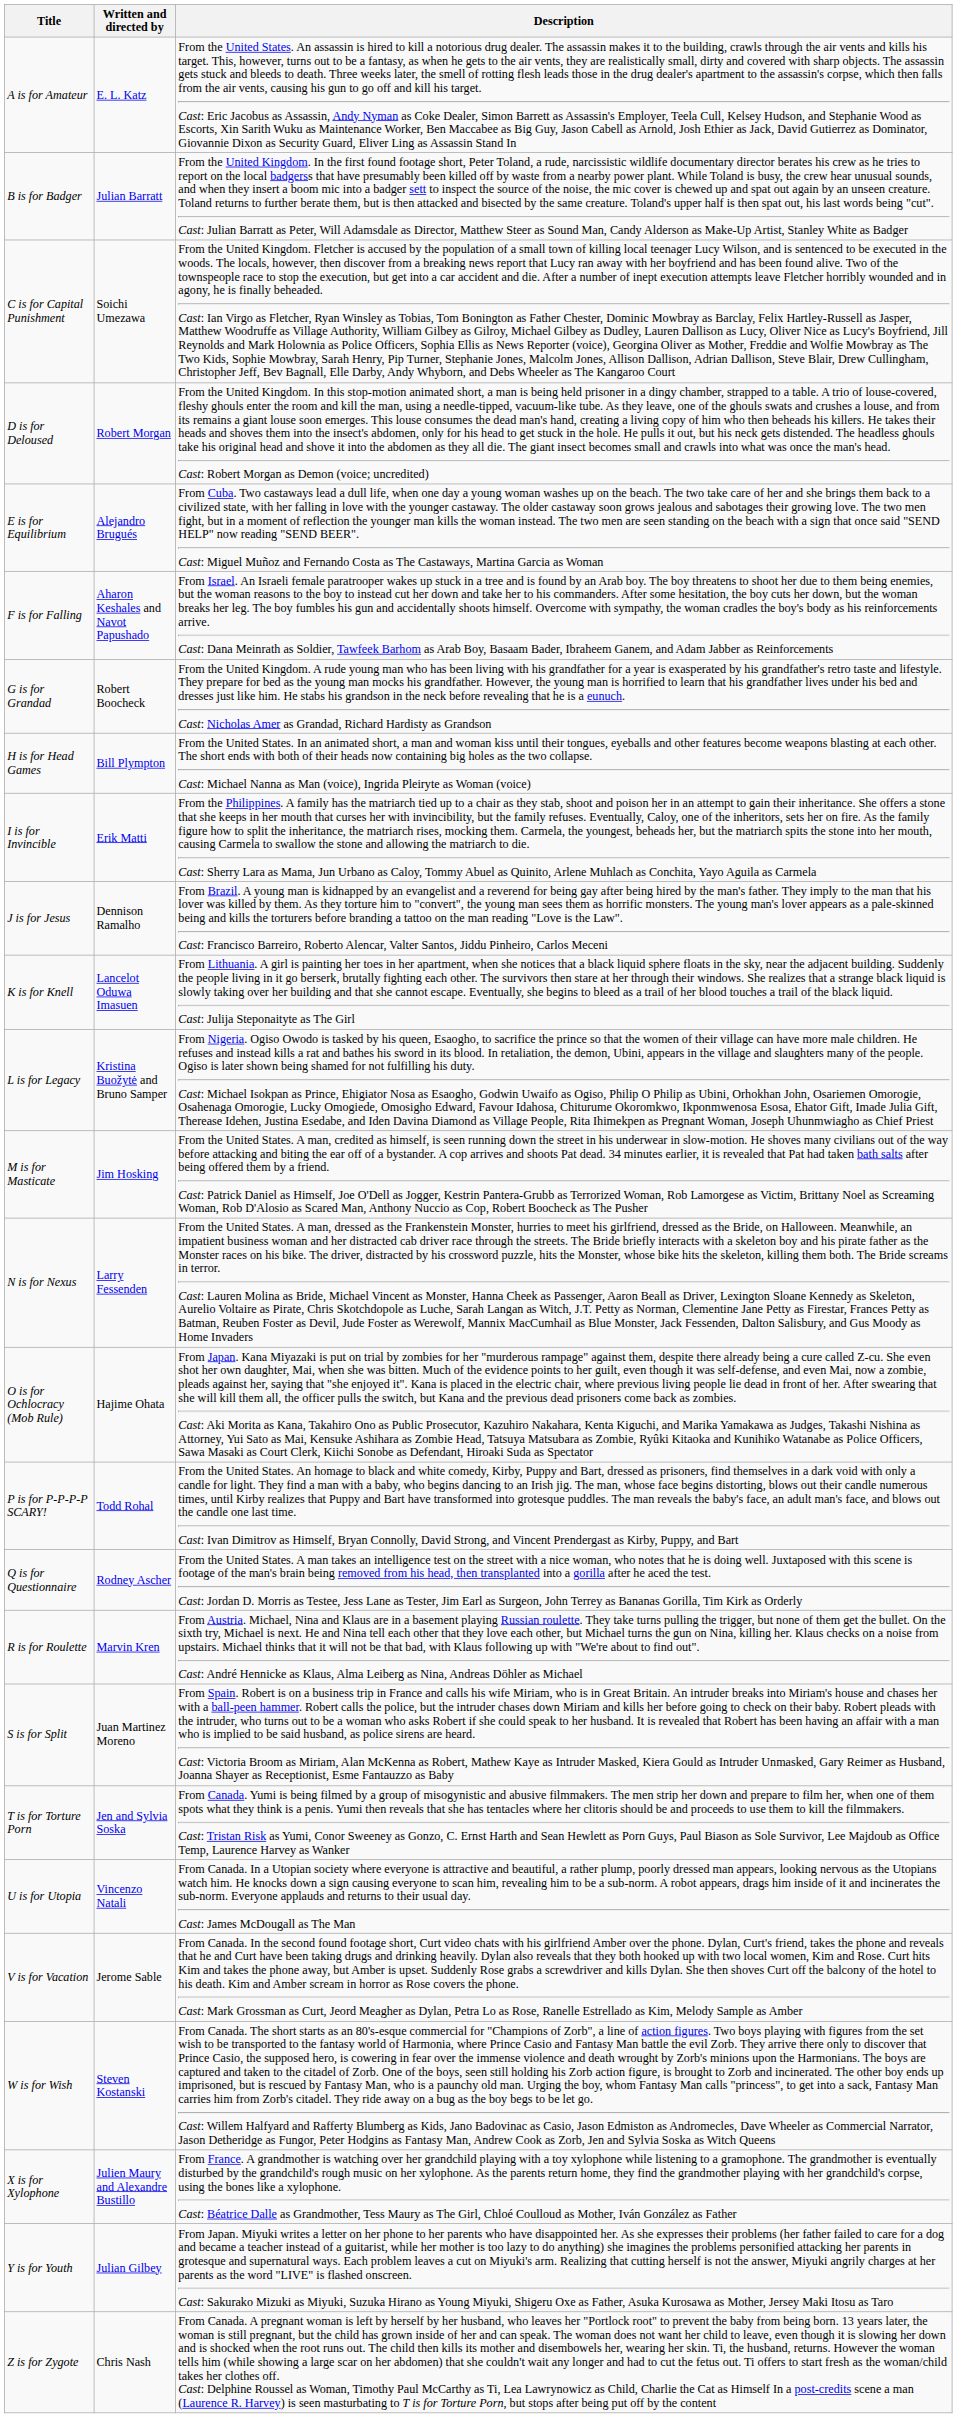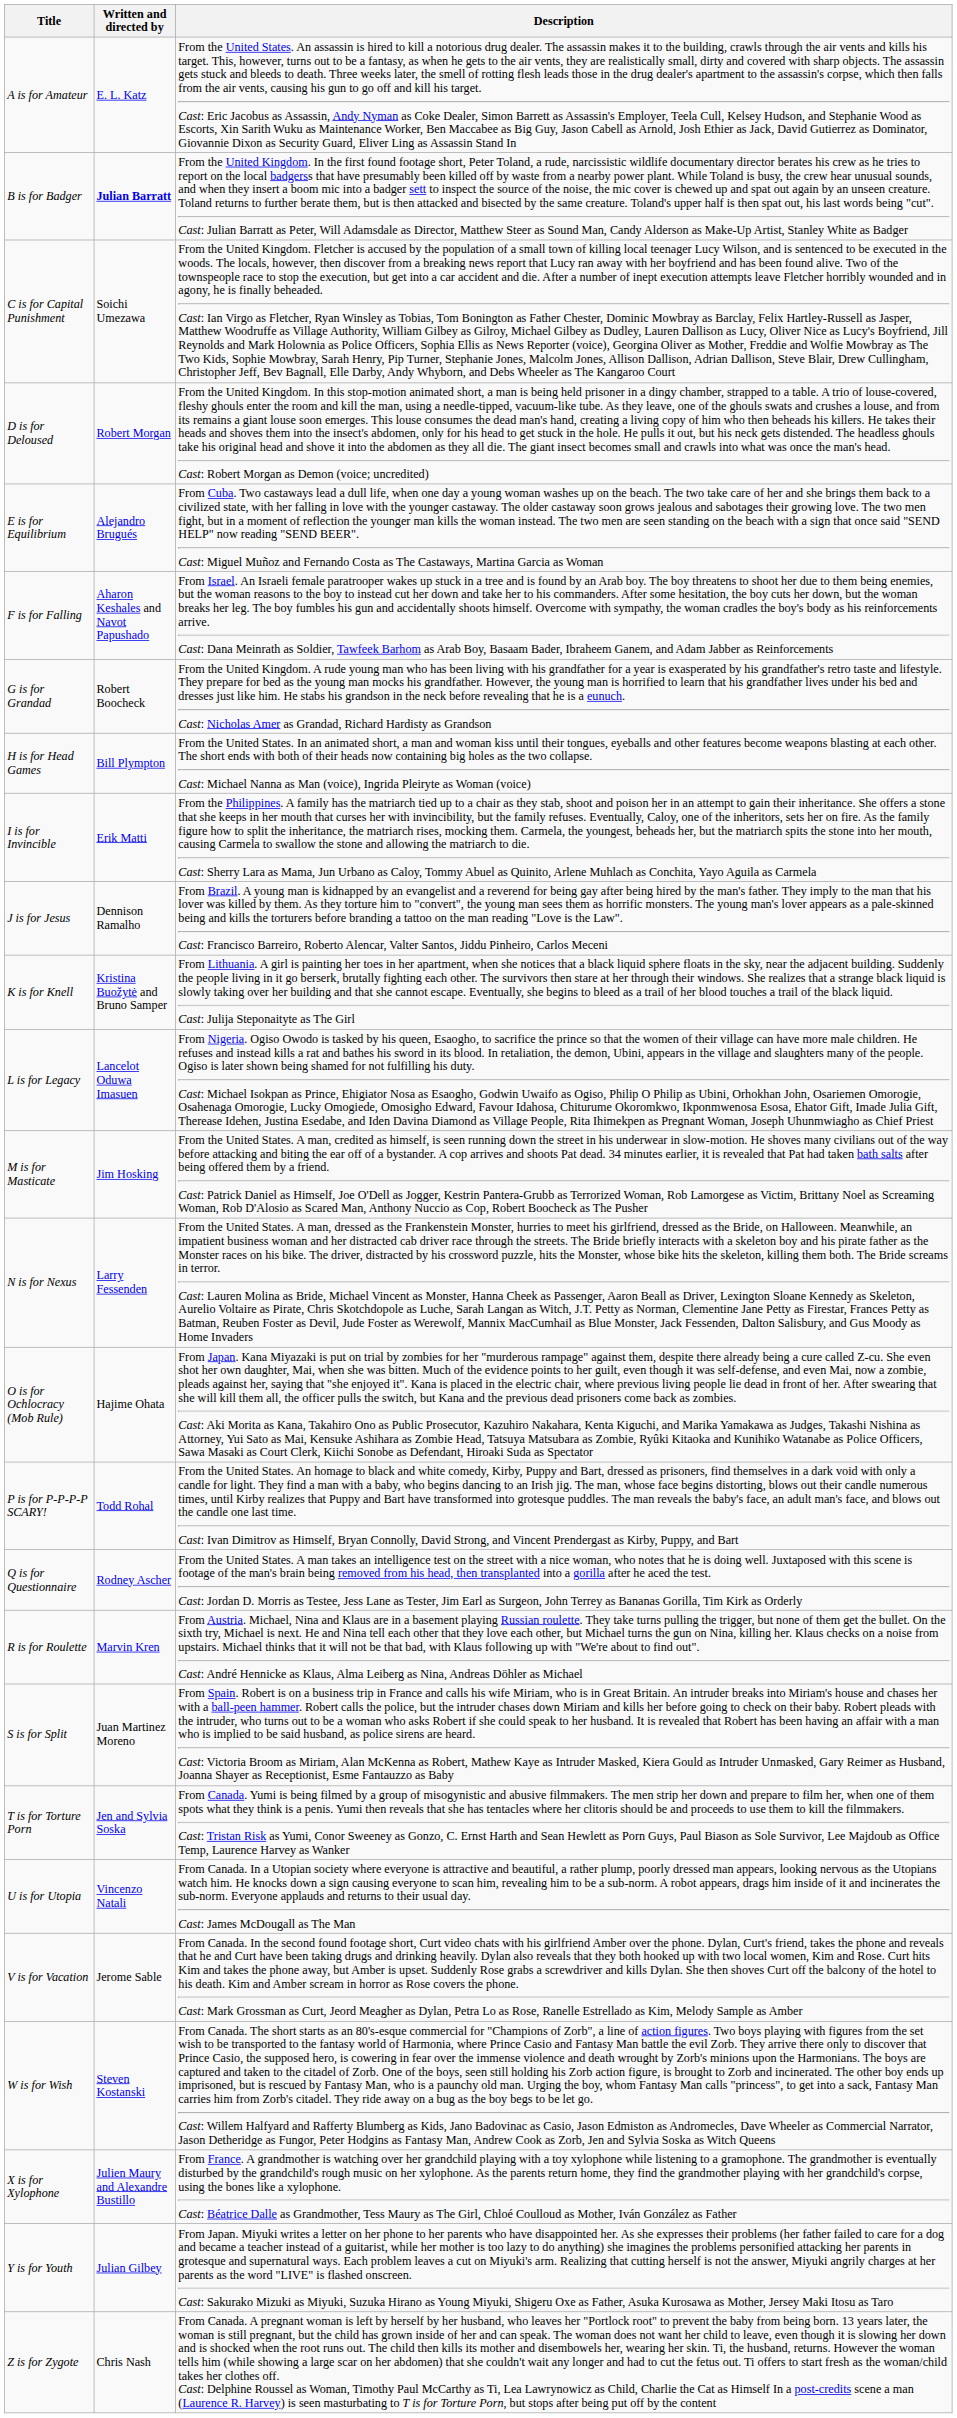(129, 196) normal -> (134, 196) bold
(118, 992) Lancelot Oduwa Imasuen -> (132, 992) Kristina Buožytė and Bruno Samper
(132, 1080) Kristina Buožytė and Bruno Samper -> (118, 1080) Lancelot Oduwa Imasuen
